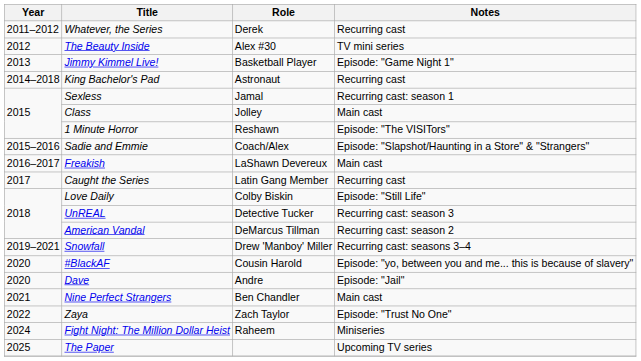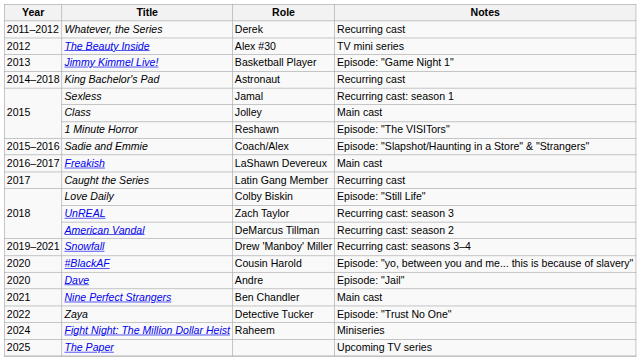(274, 213) Detective Tucker -> (262, 213) Zach Taylor
(262, 314) Zach Taylor -> (274, 314) Detective Tucker
